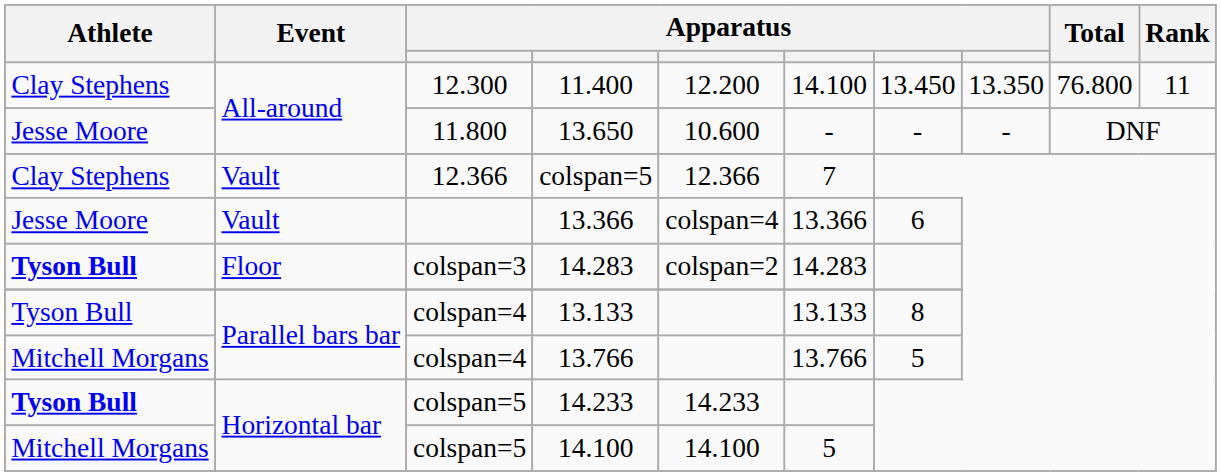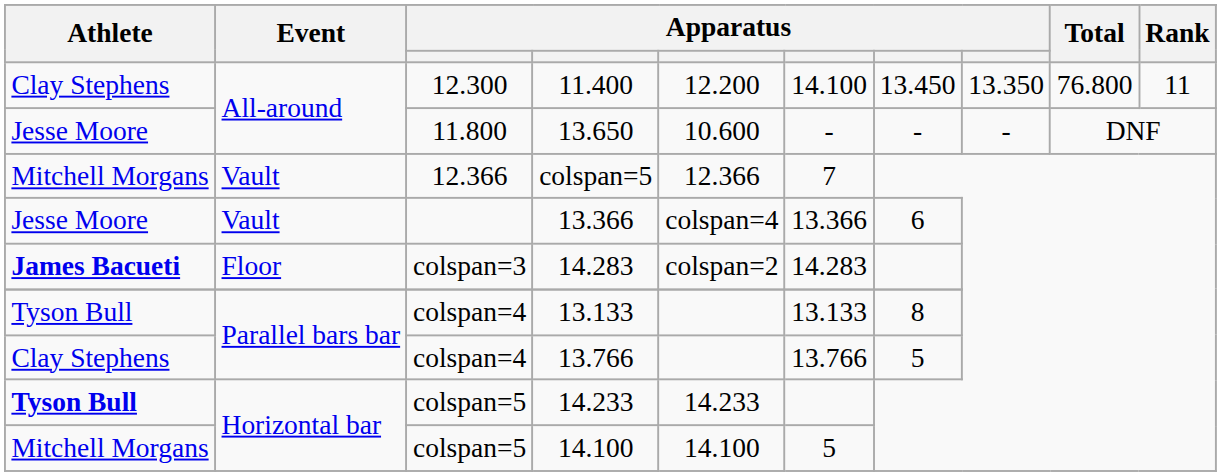(90, 176) Clay Stephens -> (110, 176) Mitchell Morgans
(74, 266) Tyson Bull -> (96, 266) James Bacueti
(110, 357) Mitchell Morgans -> (90, 357) Clay Stephens
